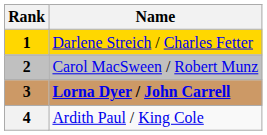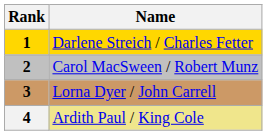(141, 92) bold -> (134, 92) normal
(128, 117) no background -> (128, 117) khaki background
